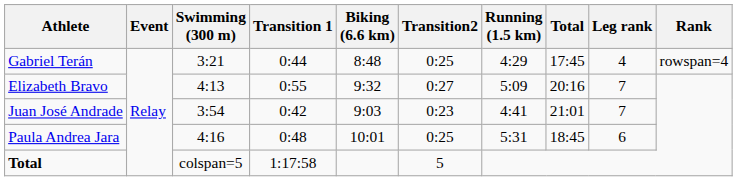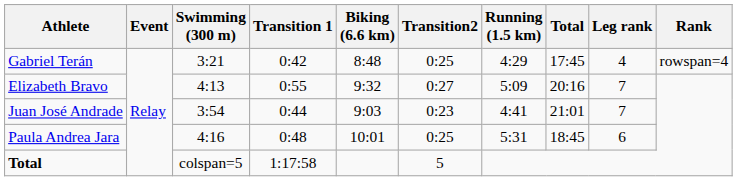(293, 61) 0:44 -> (293, 61) 0:42
(293, 112) 0:42 -> (293, 112) 0:44
